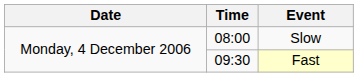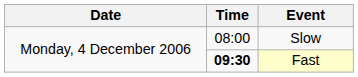(232, 60) normal -> (232, 60) bold
